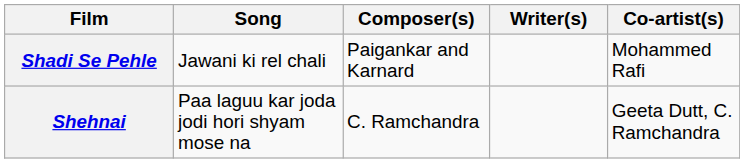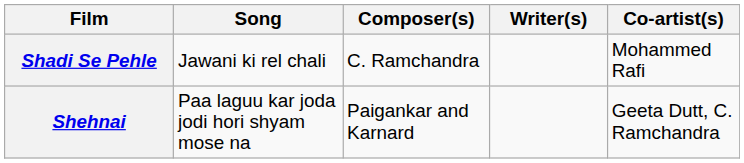(408, 60) Paigankar and Karnard -> (413, 60) C. Ramchandra
(413, 121) C. Ramchandra -> (408, 121) Paigankar and Karnard
